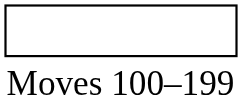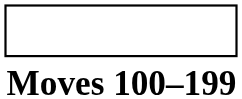(121, 83) normal -> (121, 83) bold
